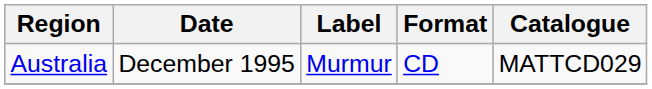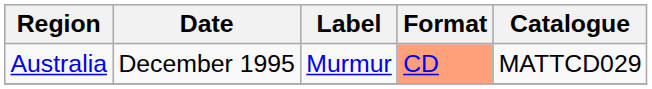(421, 63) no background -> (421, 63) lightsalmon background
